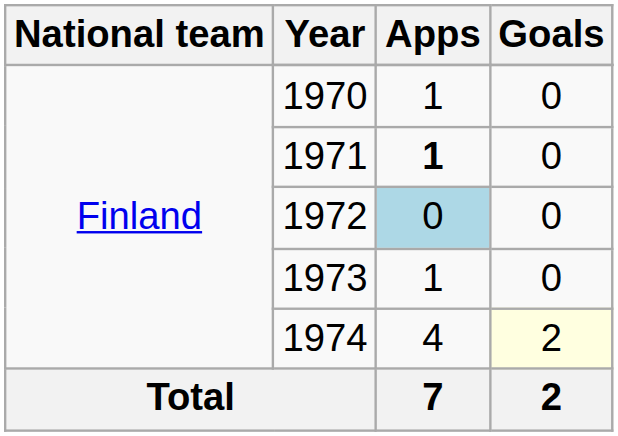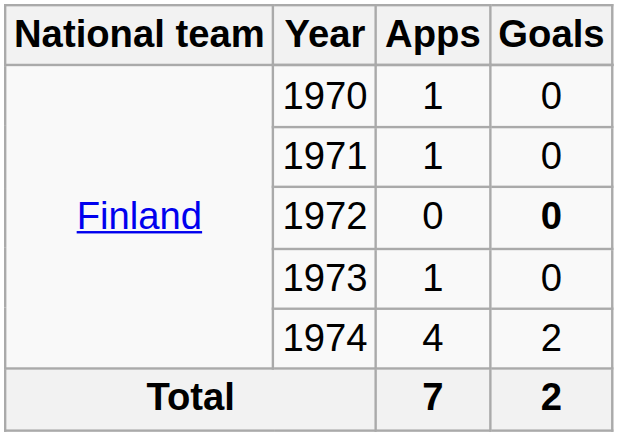(433, 156) bold -> (433, 156) normal
(433, 216) lightblue background -> (433, 216) no background
(551, 216) normal -> (551, 216) bold
(551, 338) lightyellow background -> (551, 338) no background
